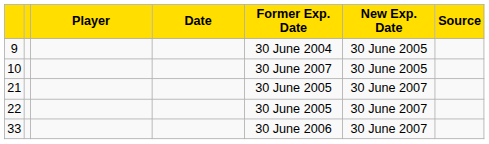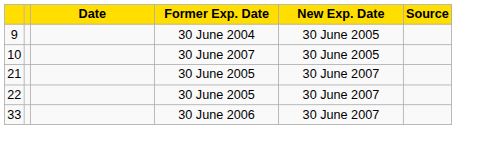- column: (91, 21)
